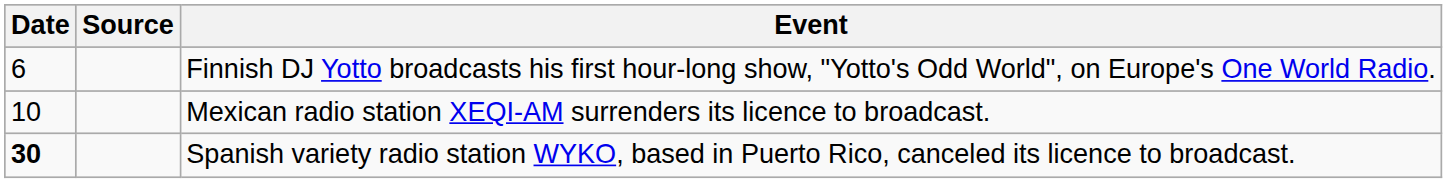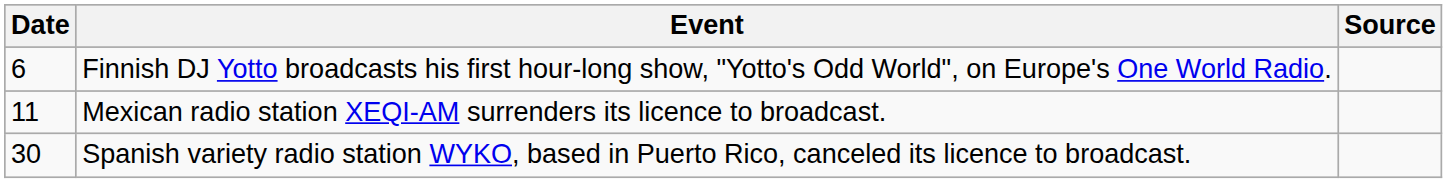columns swapped: (811, 25) <-> (128, 25)
(26, 111) 10 -> (25, 111) 11
(26, 154) bold -> (26, 154) normal
